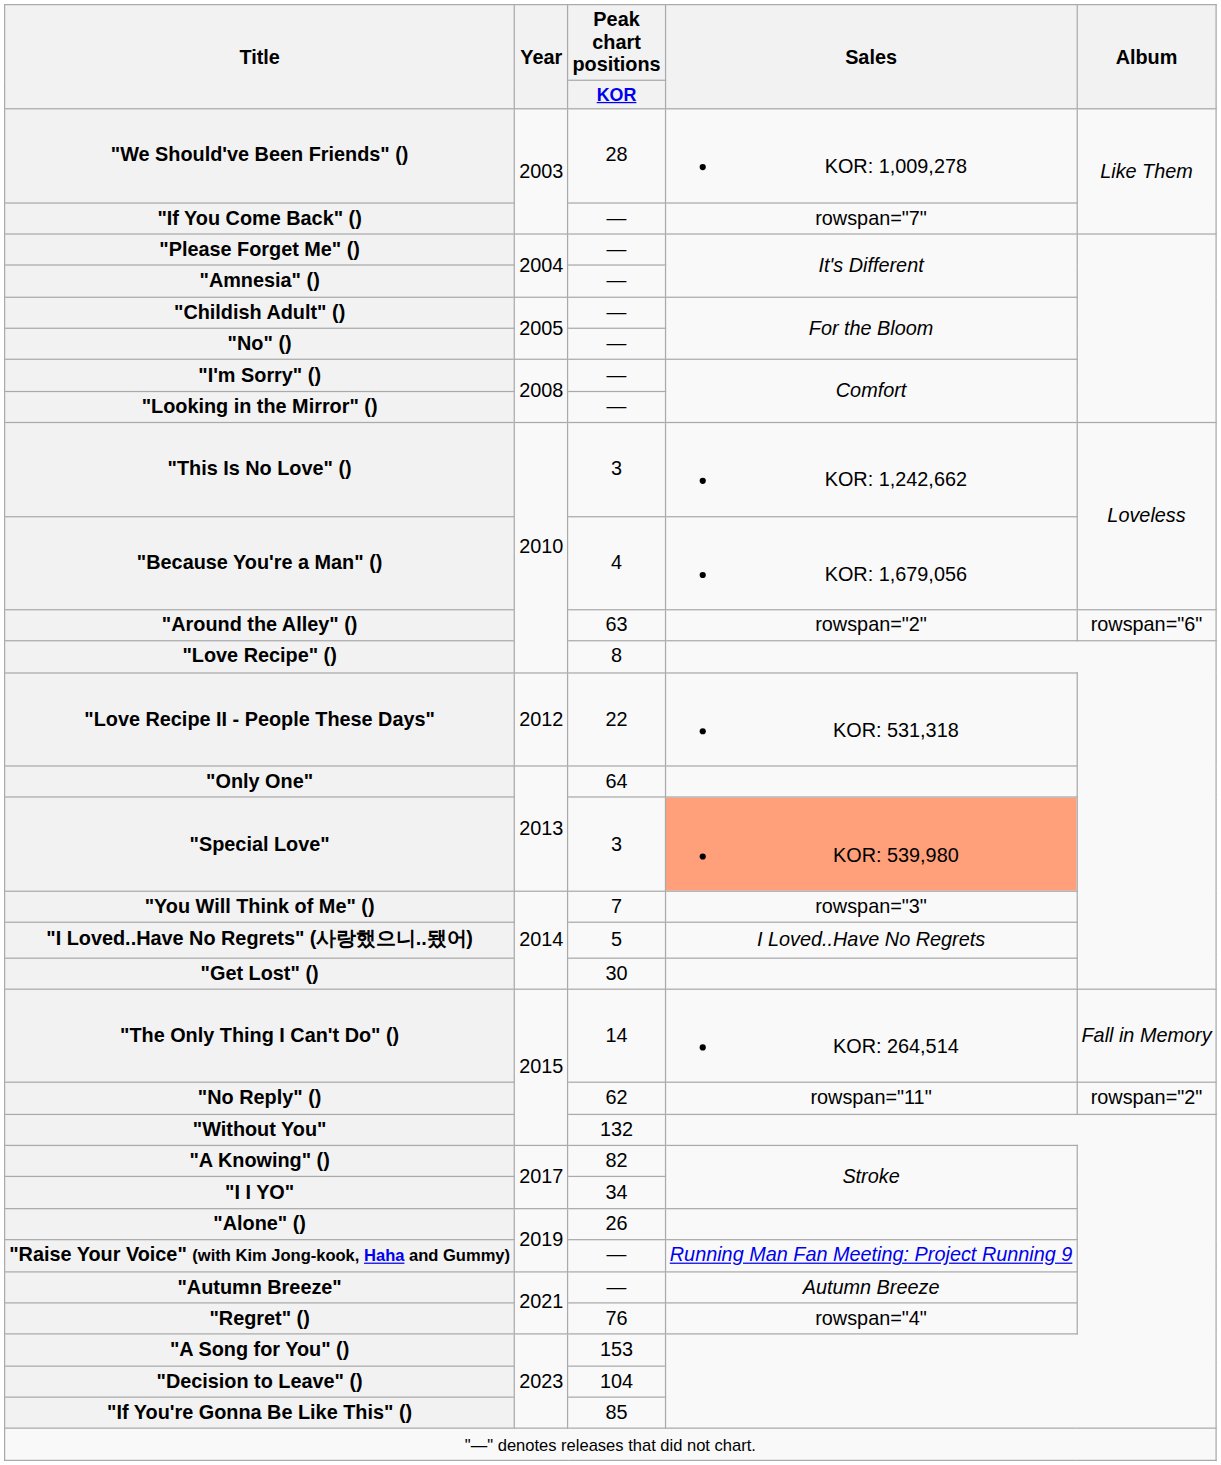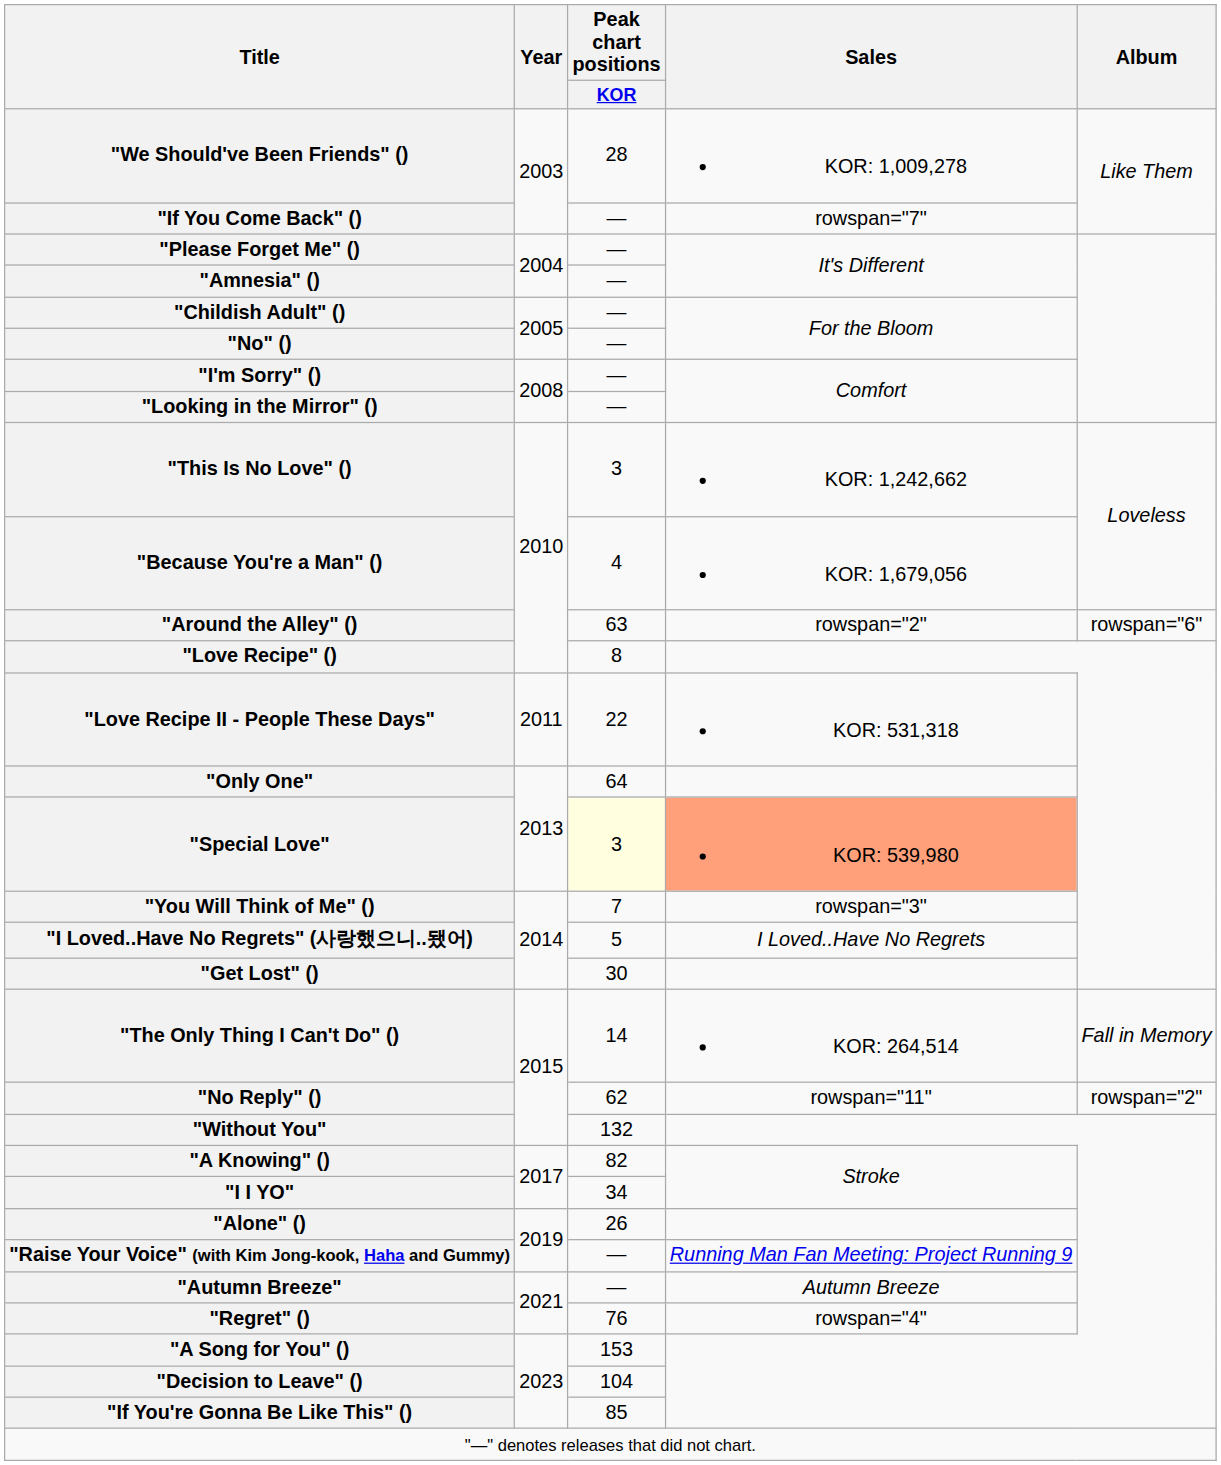(541, 719) 2012 -> (541, 719) 2011
(617, 844) no background -> (617, 844) lightyellow background
